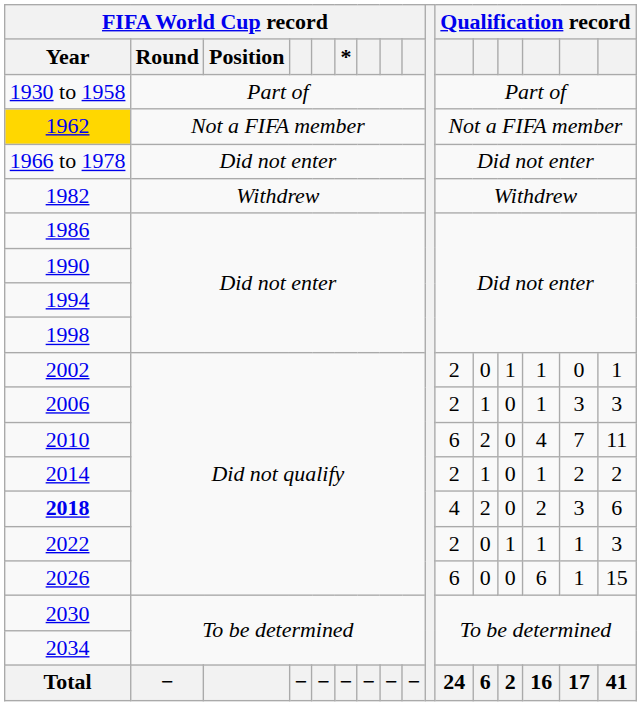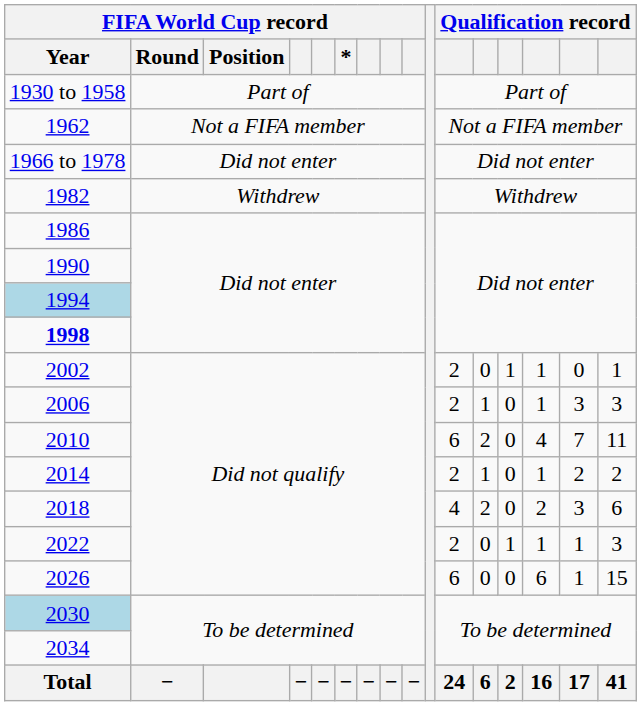(68, 126) gold background -> (68, 126) no background
(68, 299) no background -> (68, 299) lightblue background
(68, 334) normal -> (68, 334) bold
(68, 508) bold -> (68, 508) normal
(68, 612) no background -> (68, 612) lightblue background
